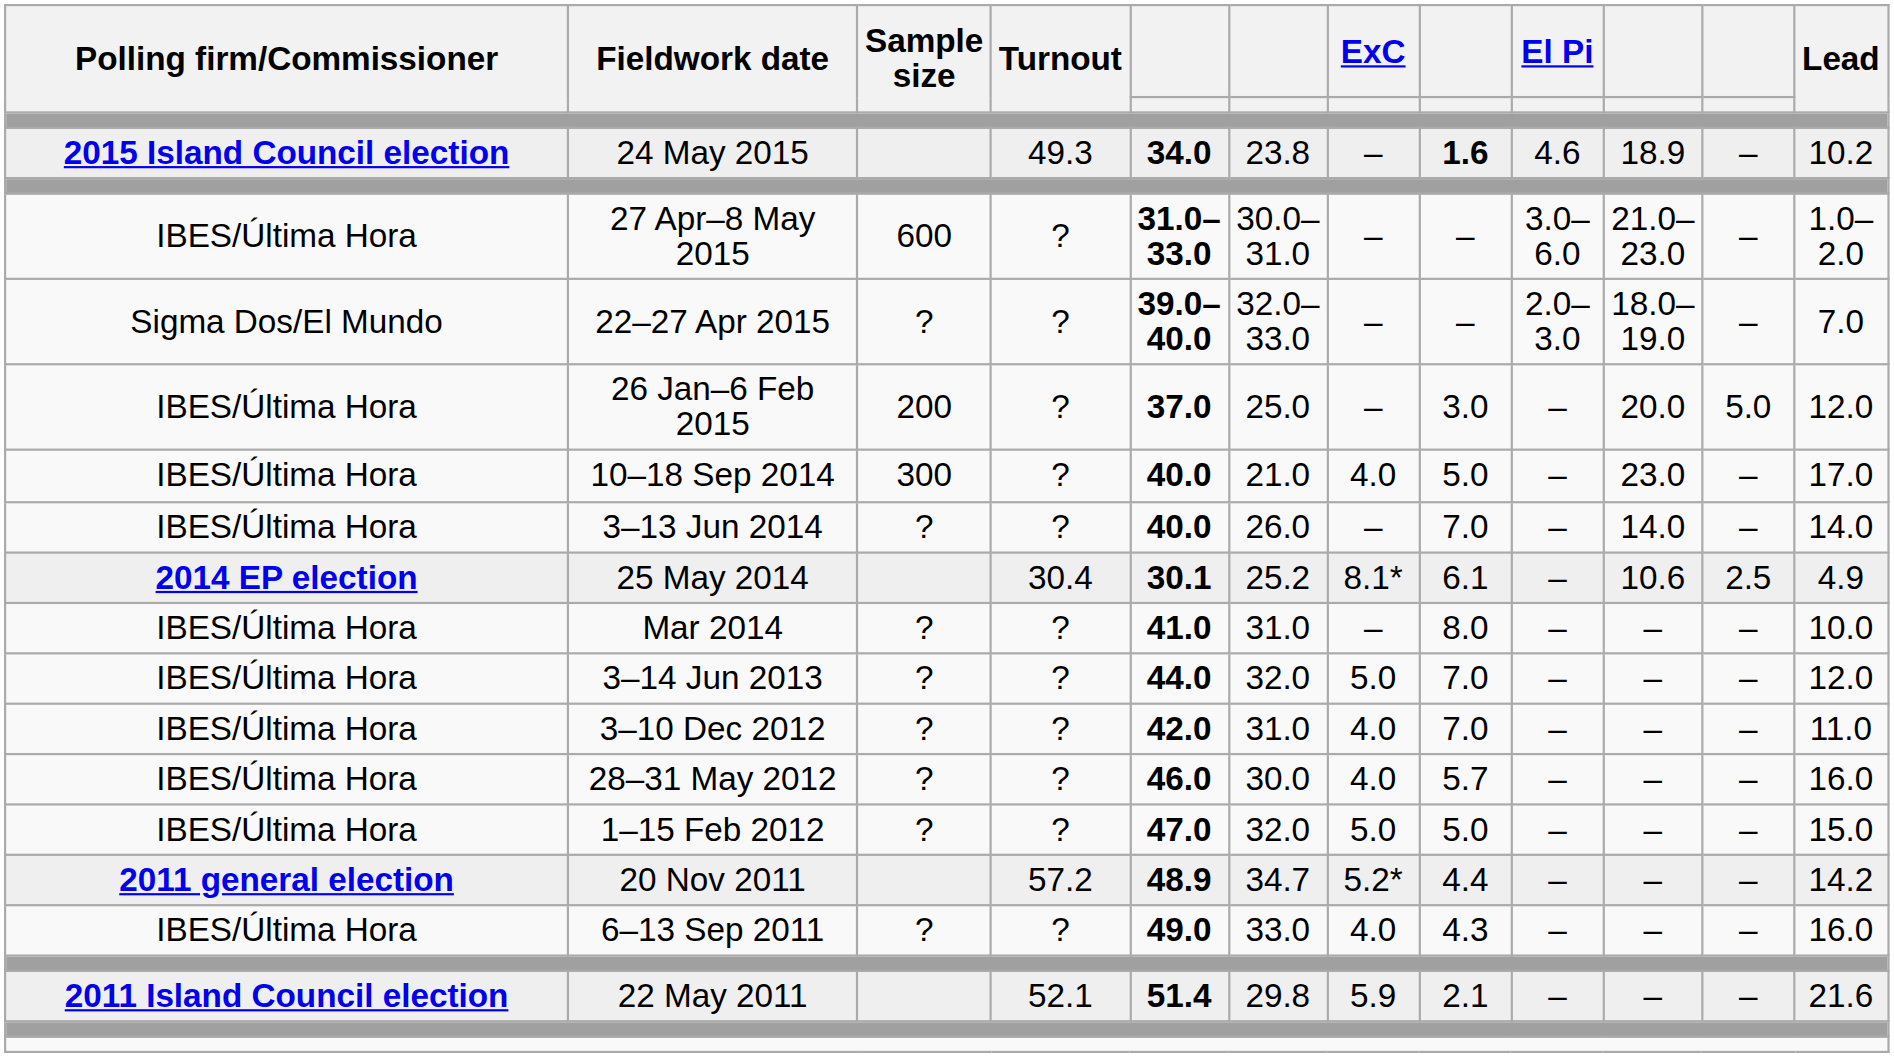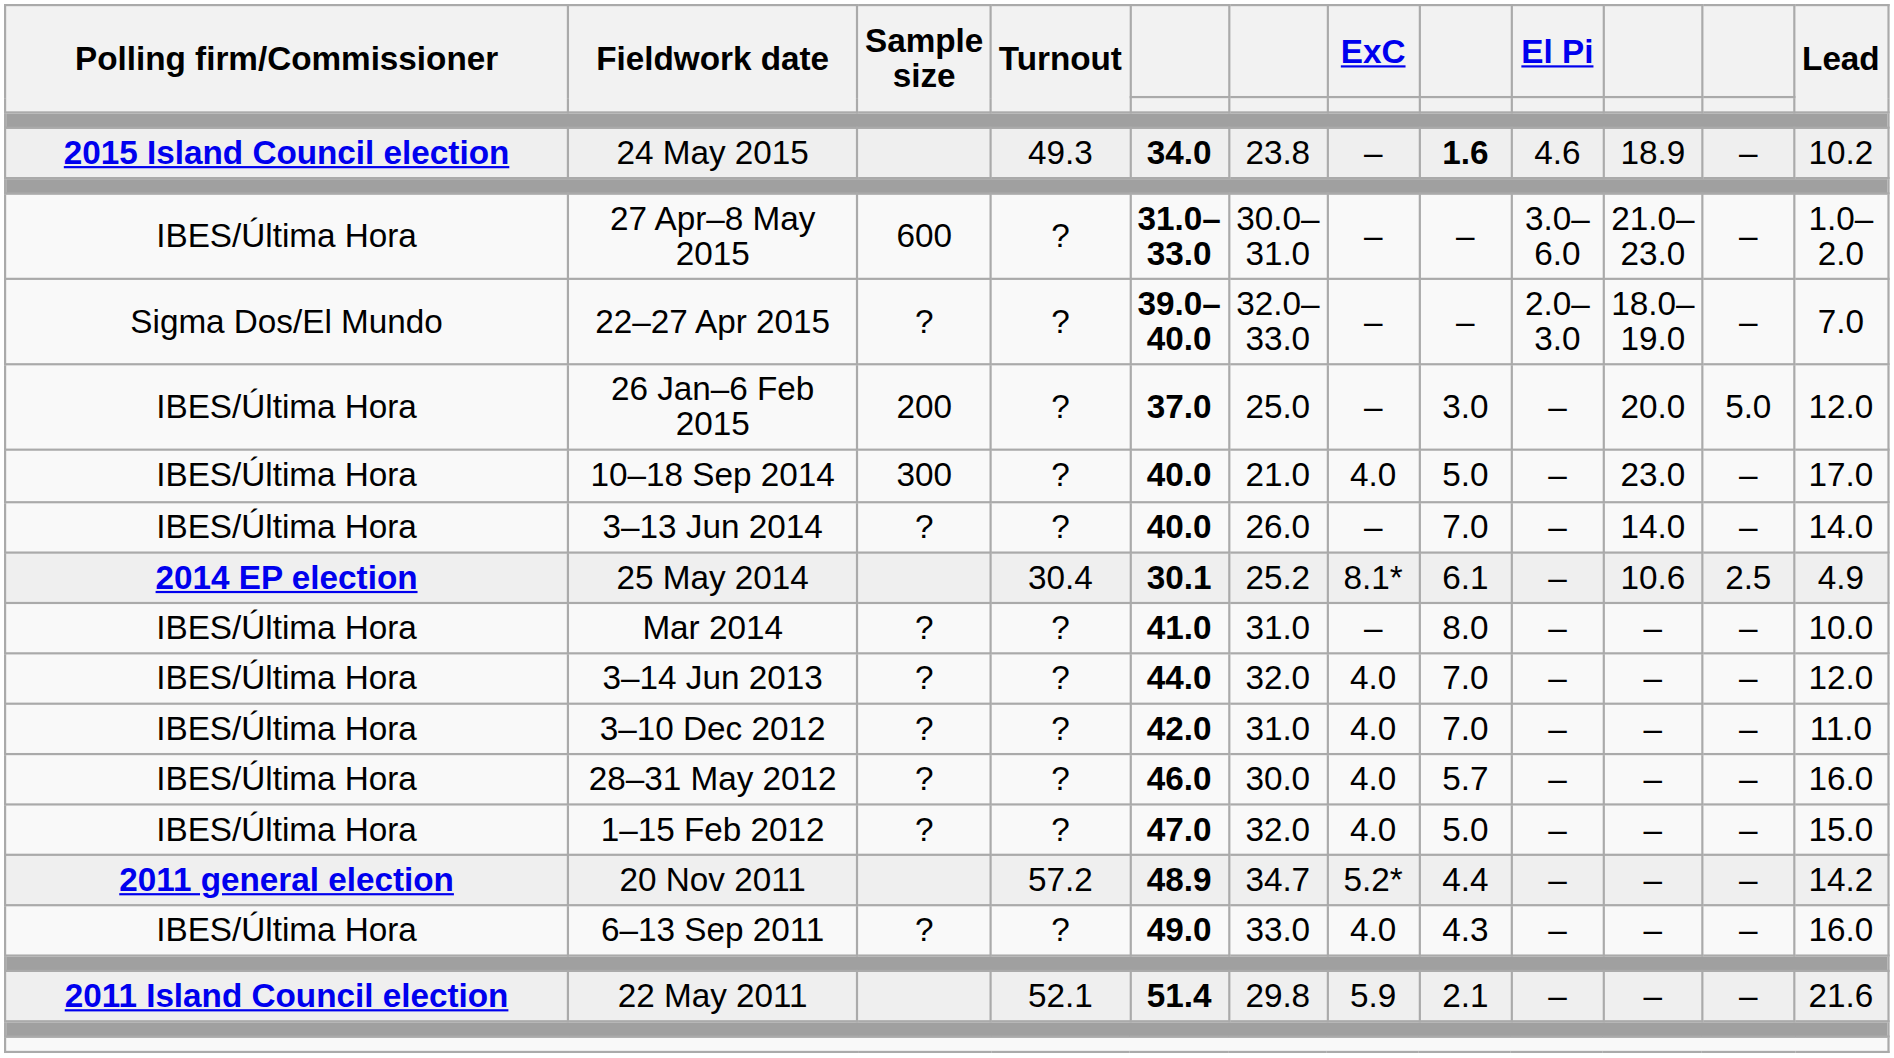(1373, 677) 5.0 -> (1373, 677) 4.0
(1373, 829) 5.0 -> (1373, 829) 4.0
